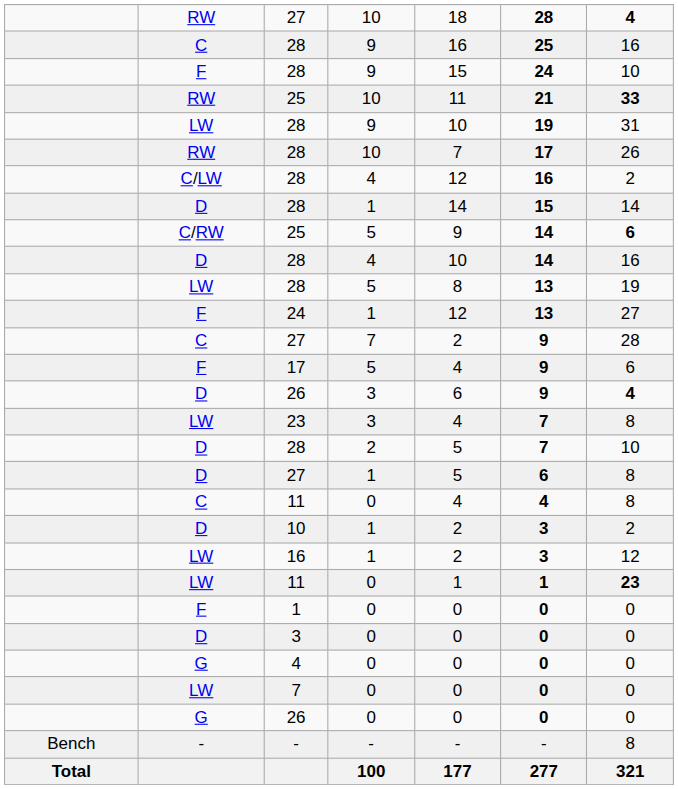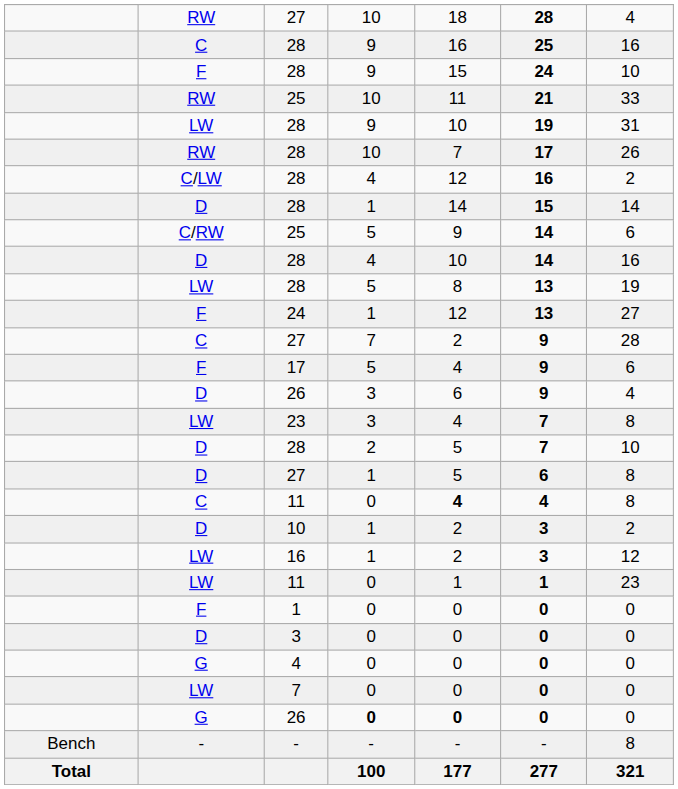(630, 17) bold -> (630, 17) normal
(630, 98) bold -> (630, 98) normal
(630, 233) bold -> (630, 233) normal
(630, 394) bold -> (630, 394) normal
(457, 502) normal -> (457, 502) bold
(630, 582) bold -> (630, 582) normal
(371, 717) normal -> (371, 717) bold
(457, 717) normal -> (457, 717) bold
